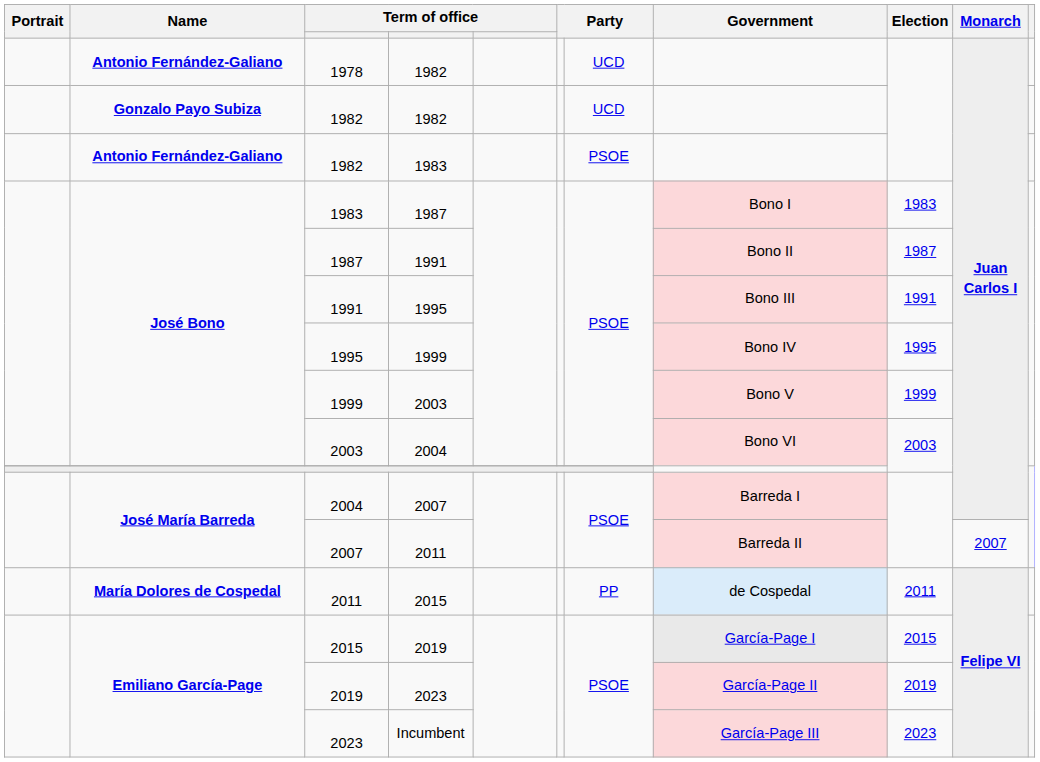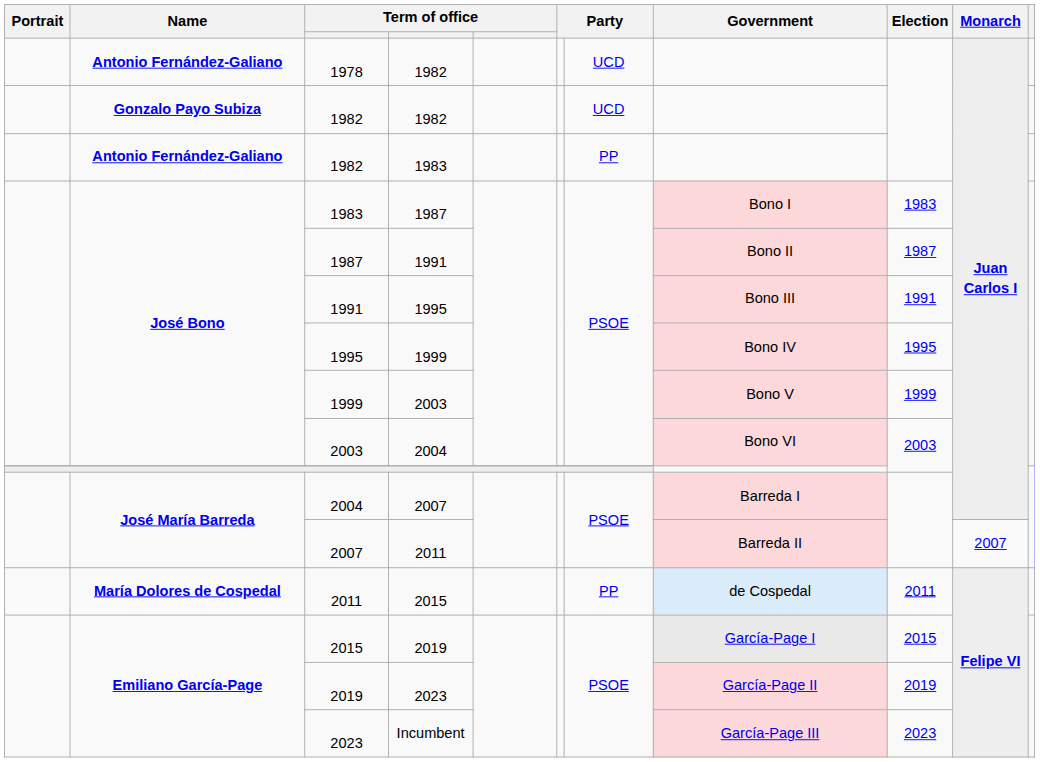(609, 156) PSOE -> (609, 156) PP
